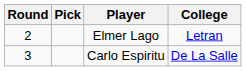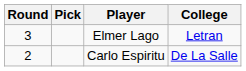(28, 35) 2 -> (28, 35) 3
(28, 55) 3 -> (28, 55) 2
